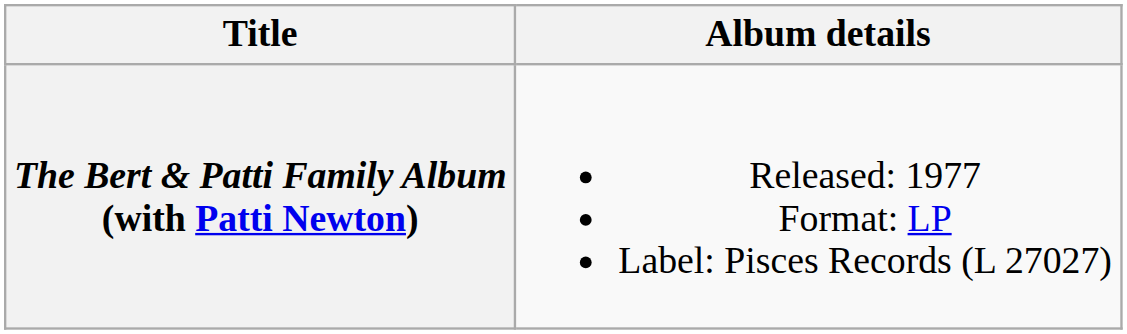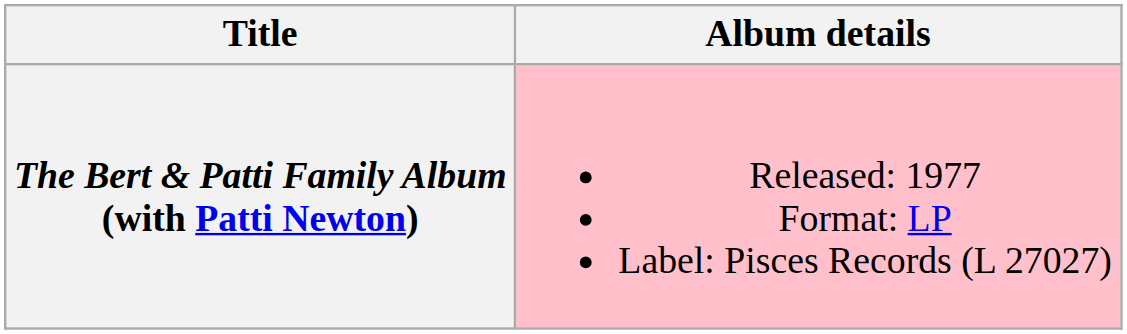(818, 218) no background -> (818, 218) pink background
